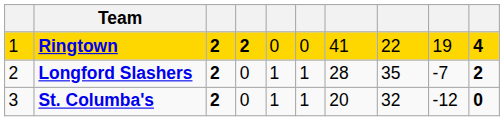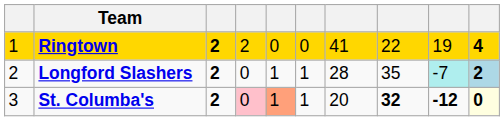(245, 45) bold -> (245, 45) normal
(440, 73) no background -> (440, 73) paleturquoise background
(478, 73) no background -> (478, 73) lightblue background
(245, 101) no background -> (245, 101) pink background
(274, 101) no background -> (274, 101) lightsalmon background
(391, 101) normal -> (391, 101) bold
(445, 101) normal -> (445, 101) bold
(478, 101) no background -> (478, 101) lightyellow background
